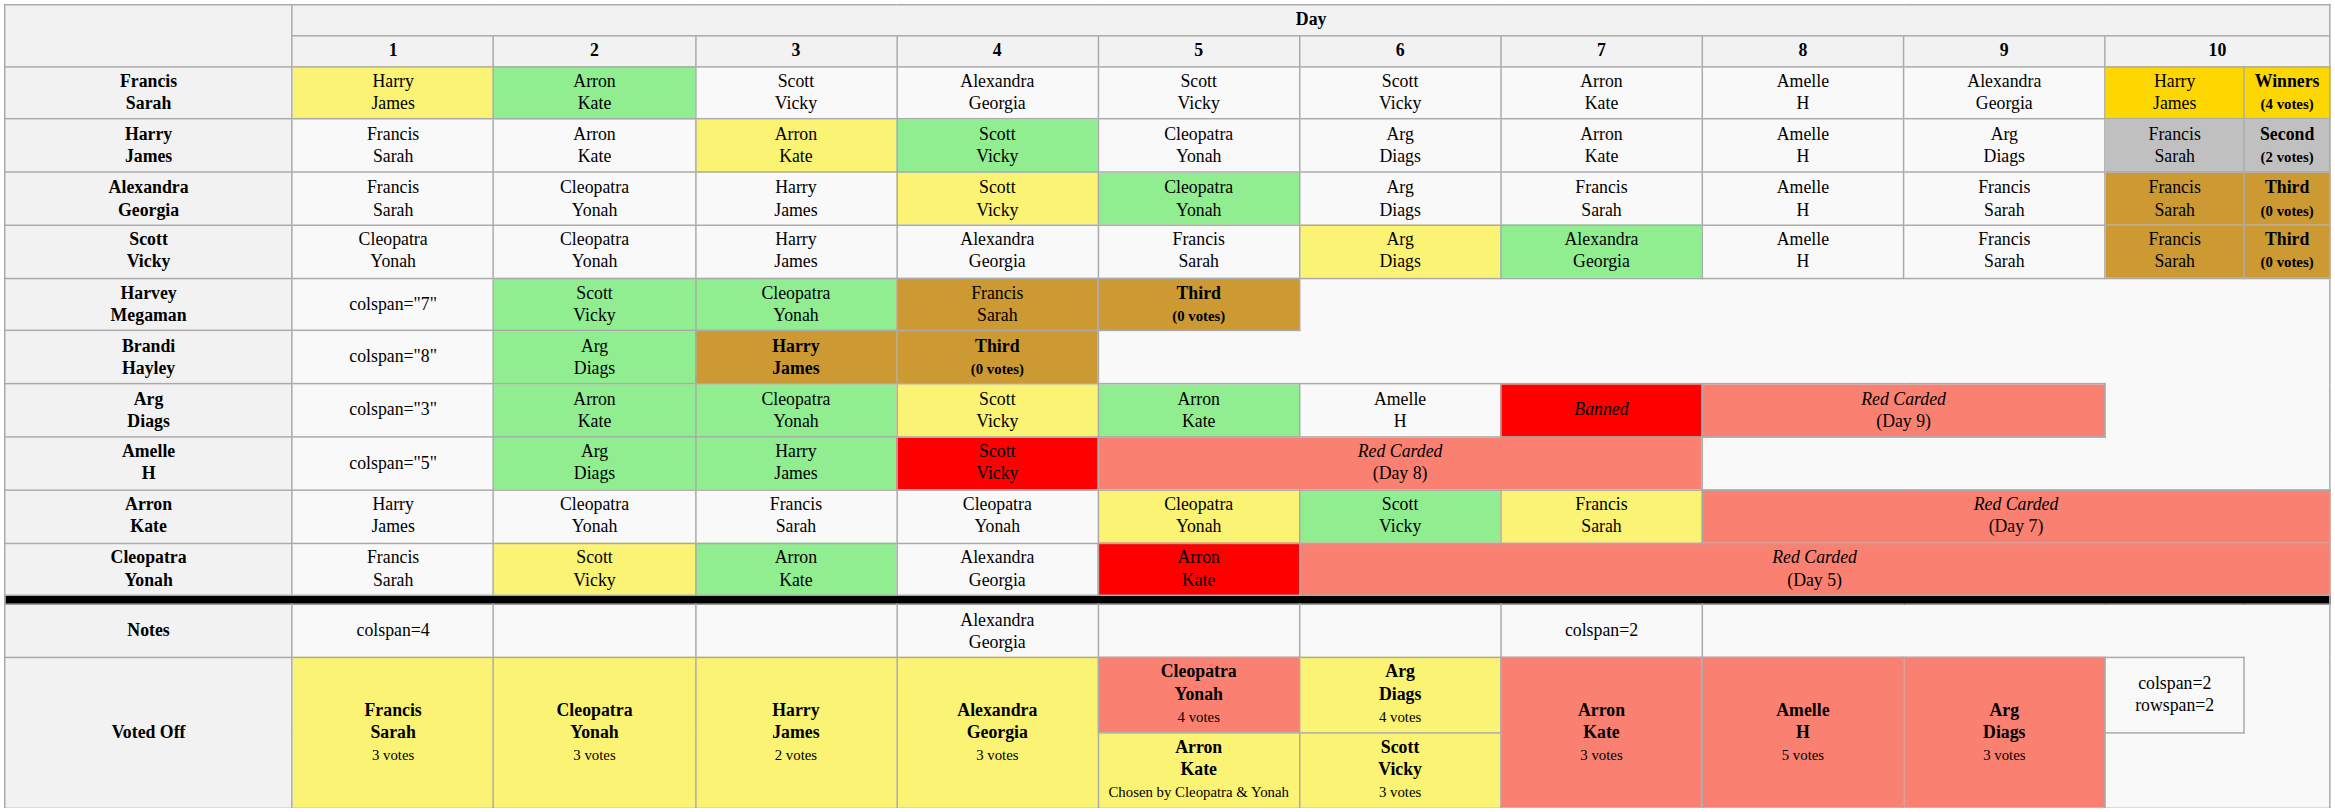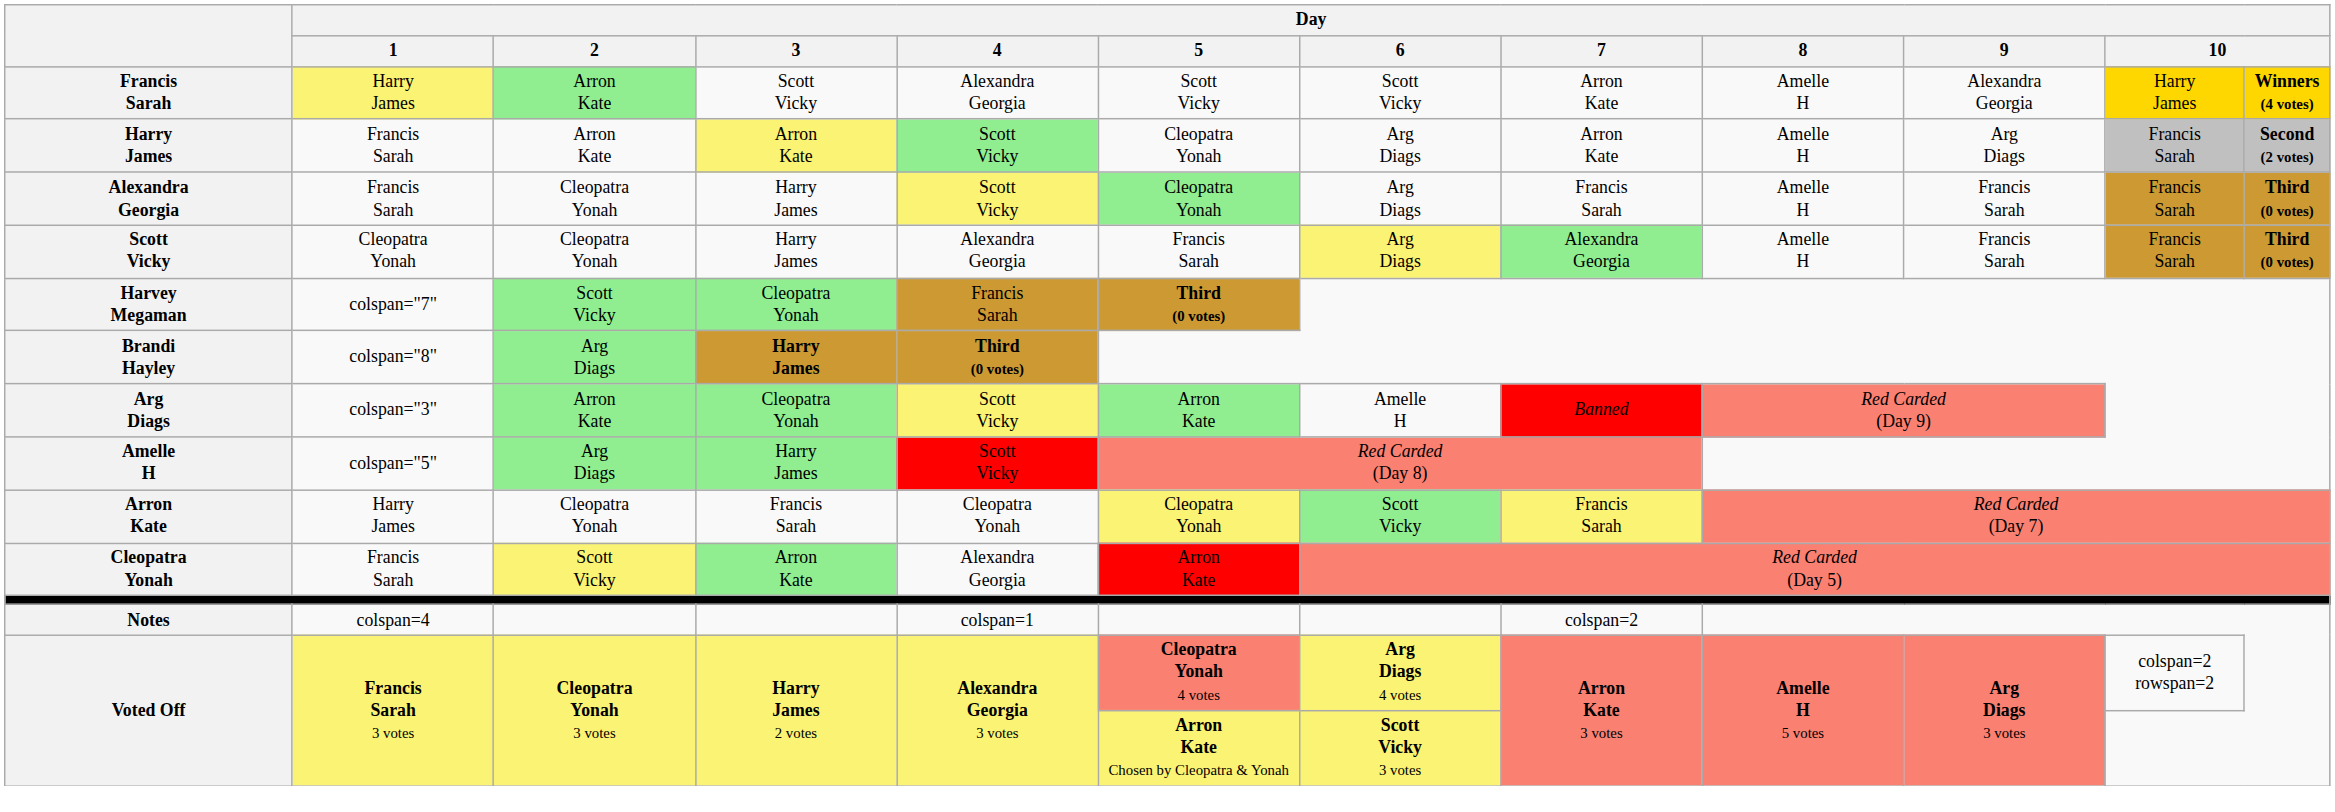(997, 630) Alexandra Georgia -> (997, 619) colspan=1
